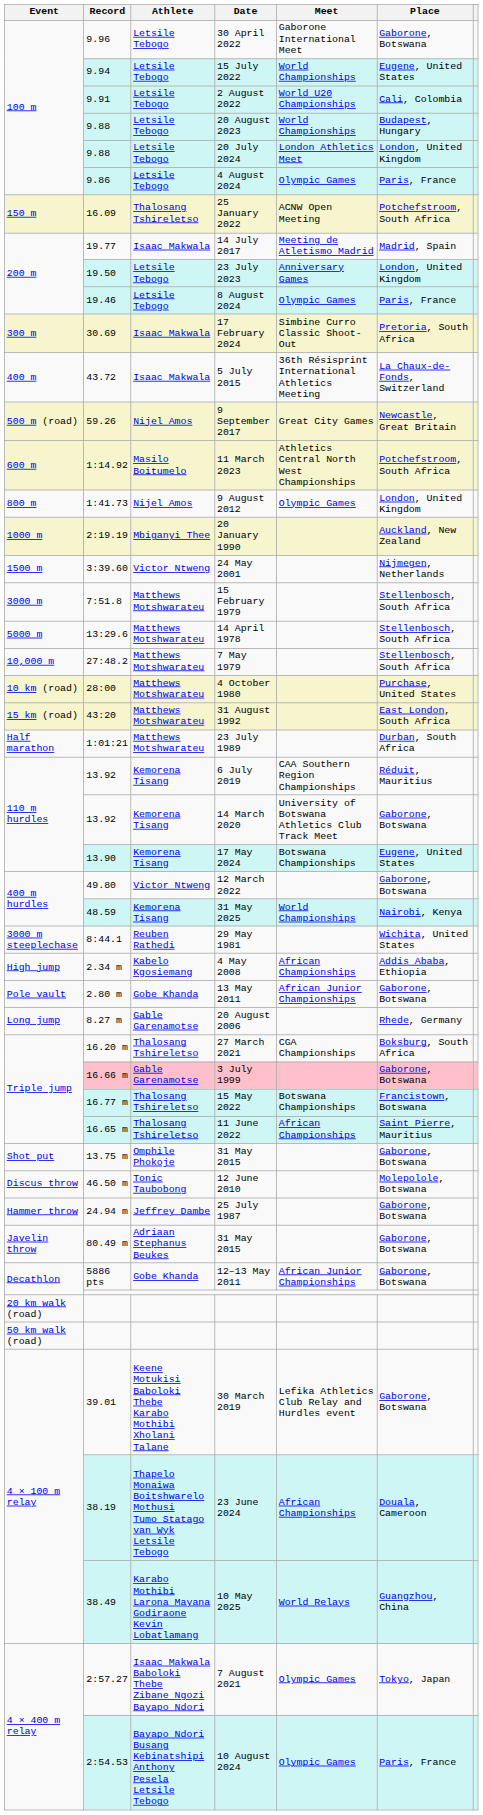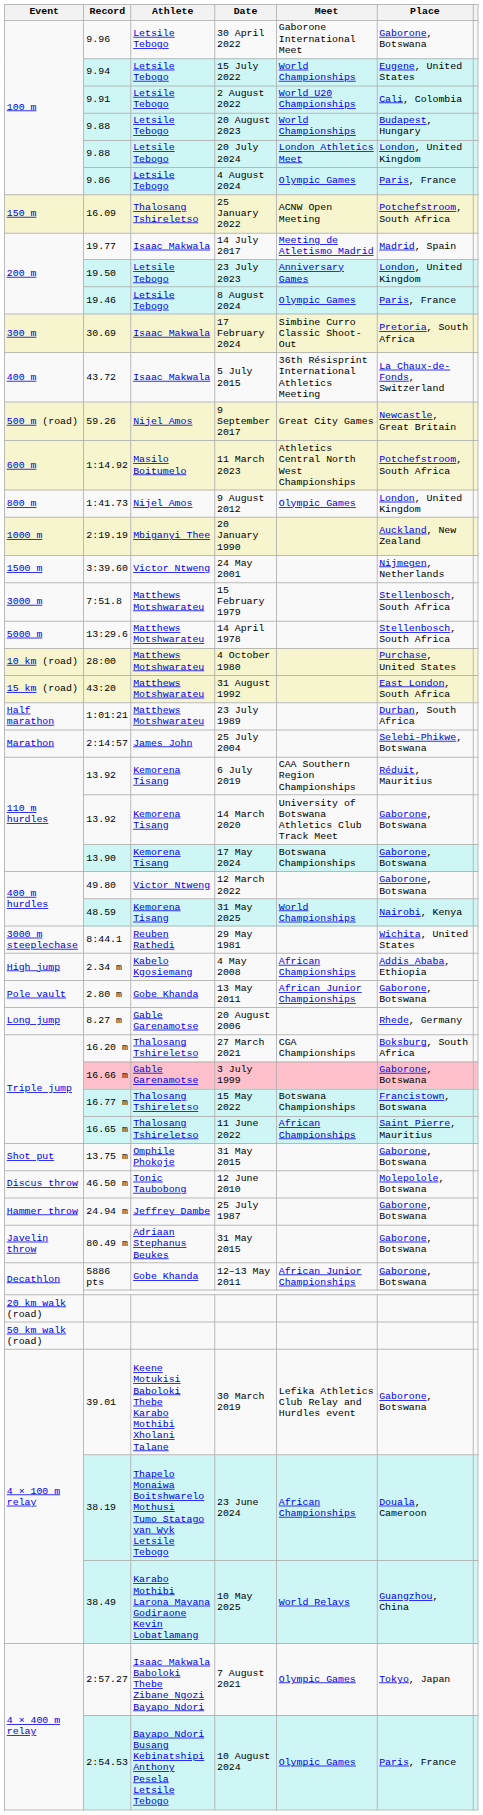- row: (30, 662)
+ row: (30, 744)
(421, 859) Eugene, United States -> (406, 859) Gaborone, Botswana
